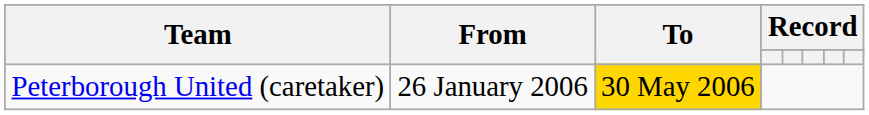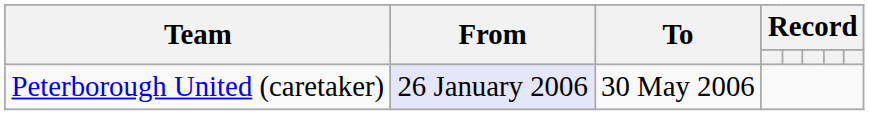(493, 86) no background -> (493, 86) lavender background
(678, 86) gold background -> (678, 86) no background
